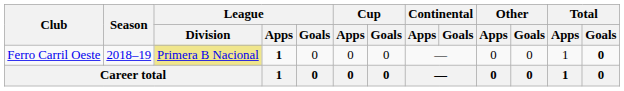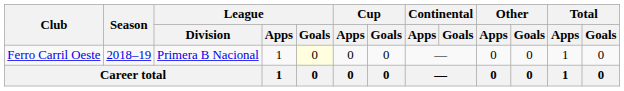(208, 55) khaki background -> (208, 55) no background
(279, 55) bold -> (279, 55) normal
(315, 55) no background -> (315, 55) lightyellow background
(601, 55) bold -> (601, 55) normal
